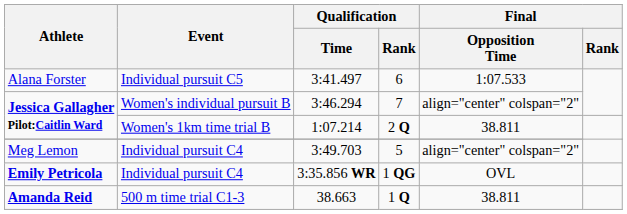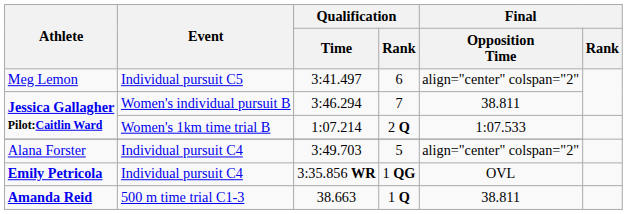(47, 80) Alana Forster -> (43, 80) Meg Lemon
(501, 80) 1:07.533 -> (501, 80) align="center" colspan="2"
(501, 104) align="center" colspan="2" -> (501, 104) 38.811
(501, 127) 38.811 -> (501, 127) 1:07.533
(43, 151) Meg Lemon -> (47, 151) Alana Forster
